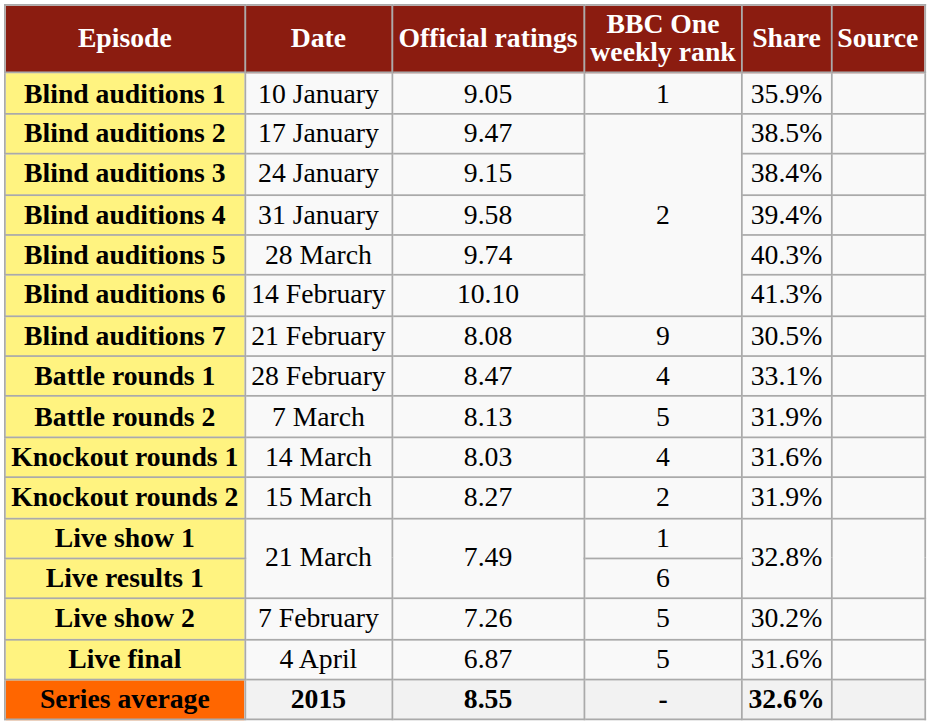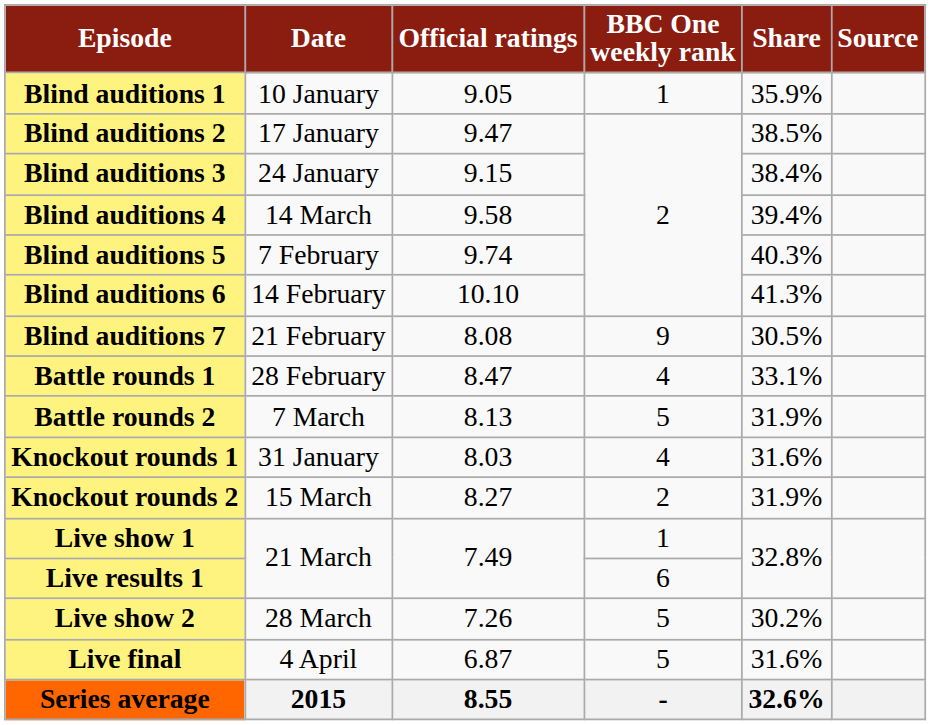(318, 214) 31 January -> (318, 214) 14 March
(318, 254) 28 March -> (318, 254) 7 February
(318, 456) 14 March -> (318, 456) 31 January
(318, 618) 7 February -> (318, 618) 28 March
